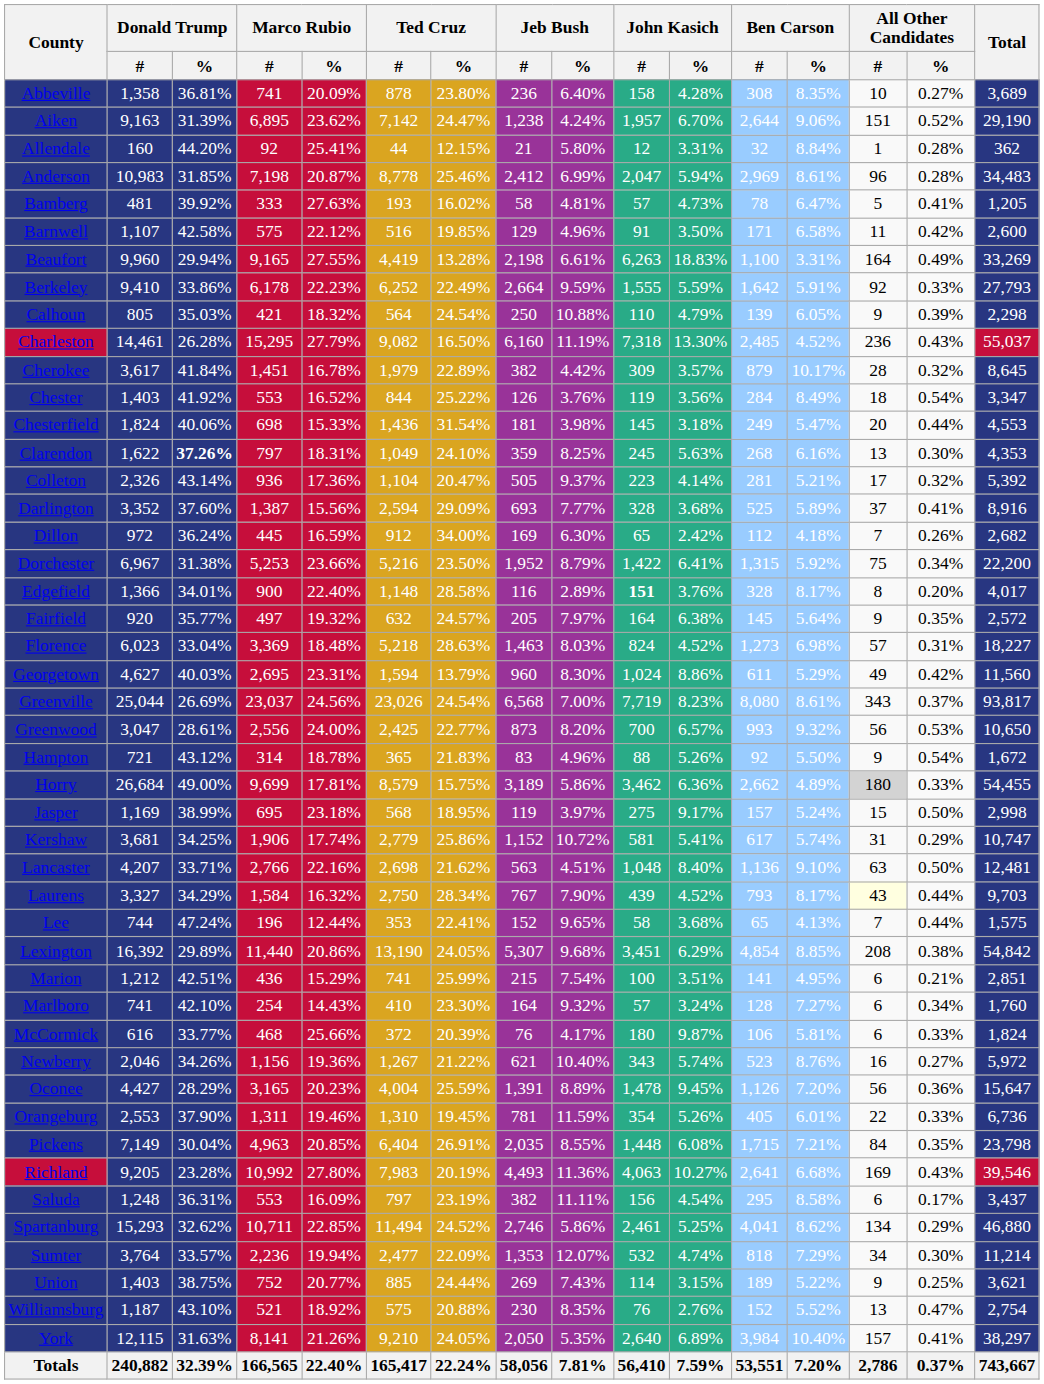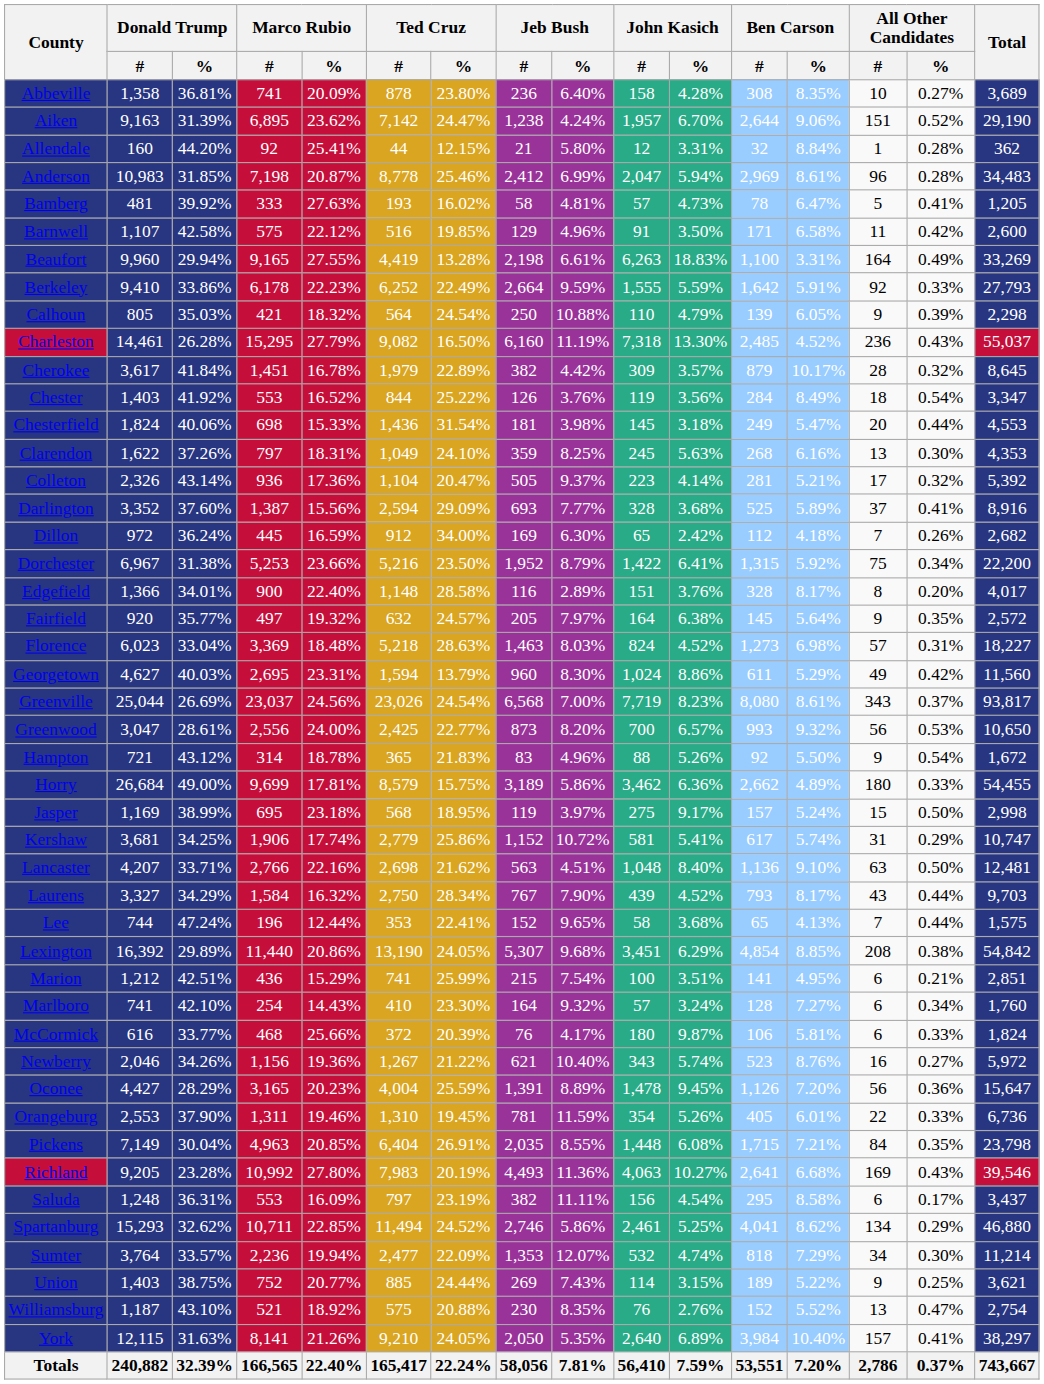(205, 452) bold -> (205, 452) normal
(642, 591) bold -> (642, 591) normal
(878, 784) lightgrey background -> (878, 784) no background
(878, 895) lightyellow background -> (878, 895) no background
